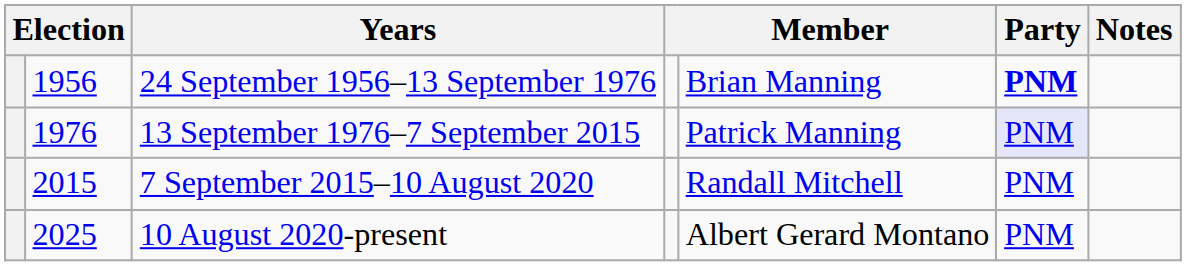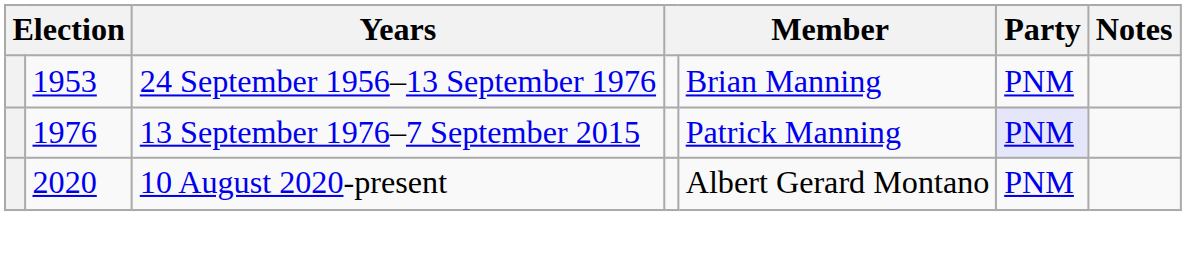(65, 81) 1956 -> (65, 81) 1953
(1041, 81) bold -> (1039, 81) normal
- row: (367, 183)
(65, 234) 2025 -> (65, 183) 2020
